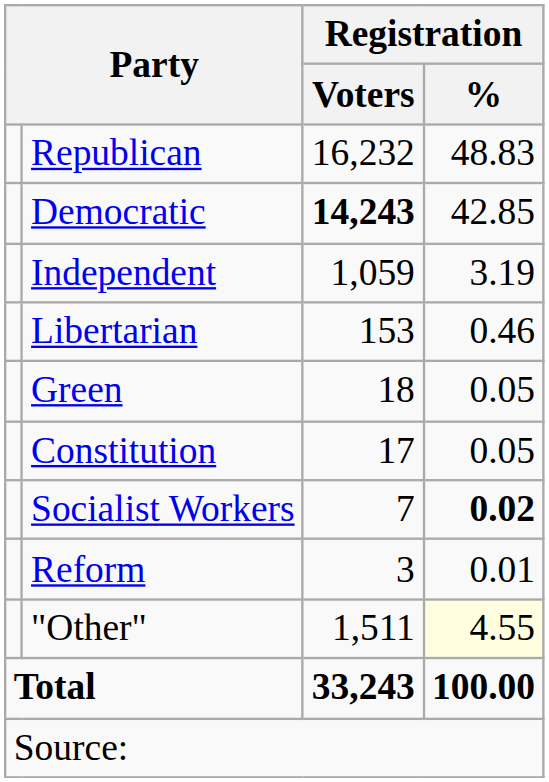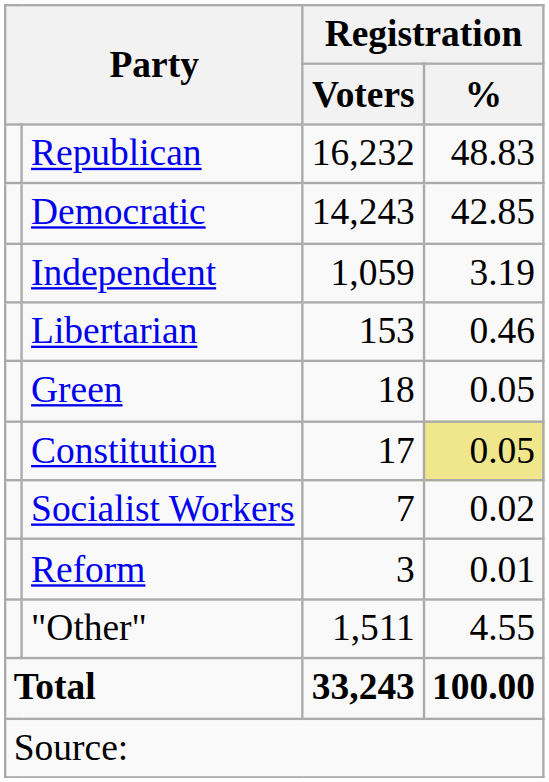(363, 212) bold -> (363, 212) normal
(502, 449) no background -> (502, 449) khaki background
(502, 509) bold -> (502, 509) normal
(502, 627) lightyellow background -> (502, 627) no background
